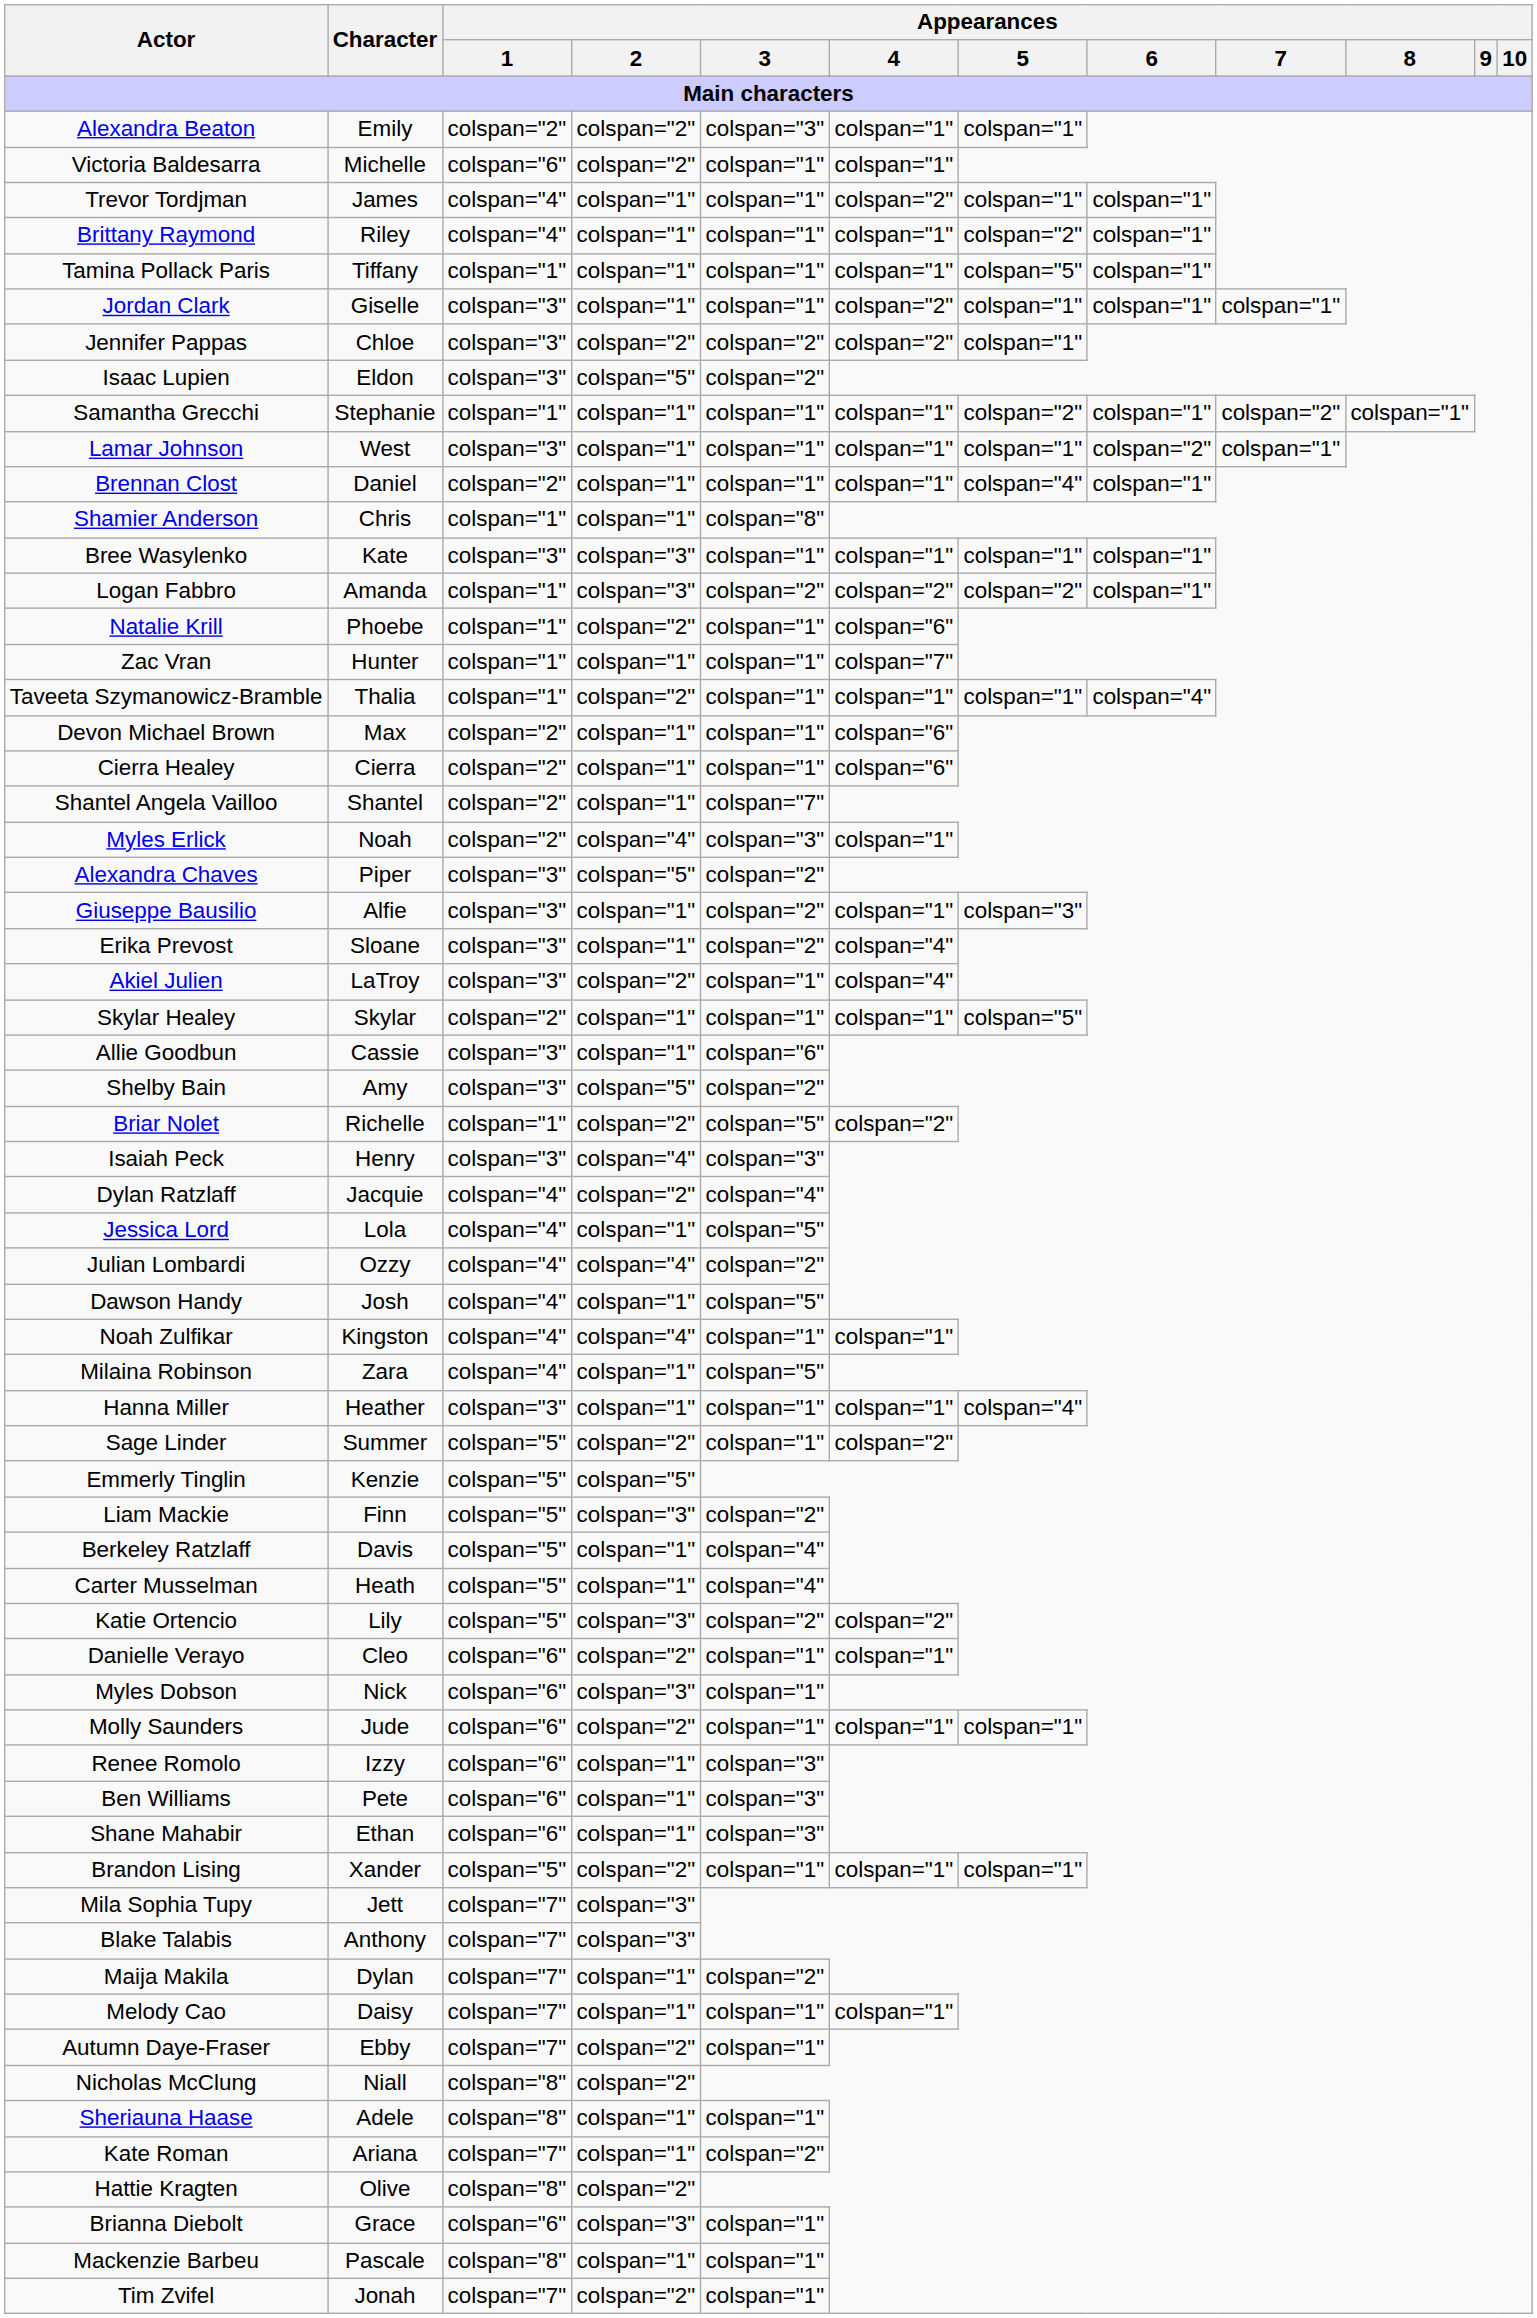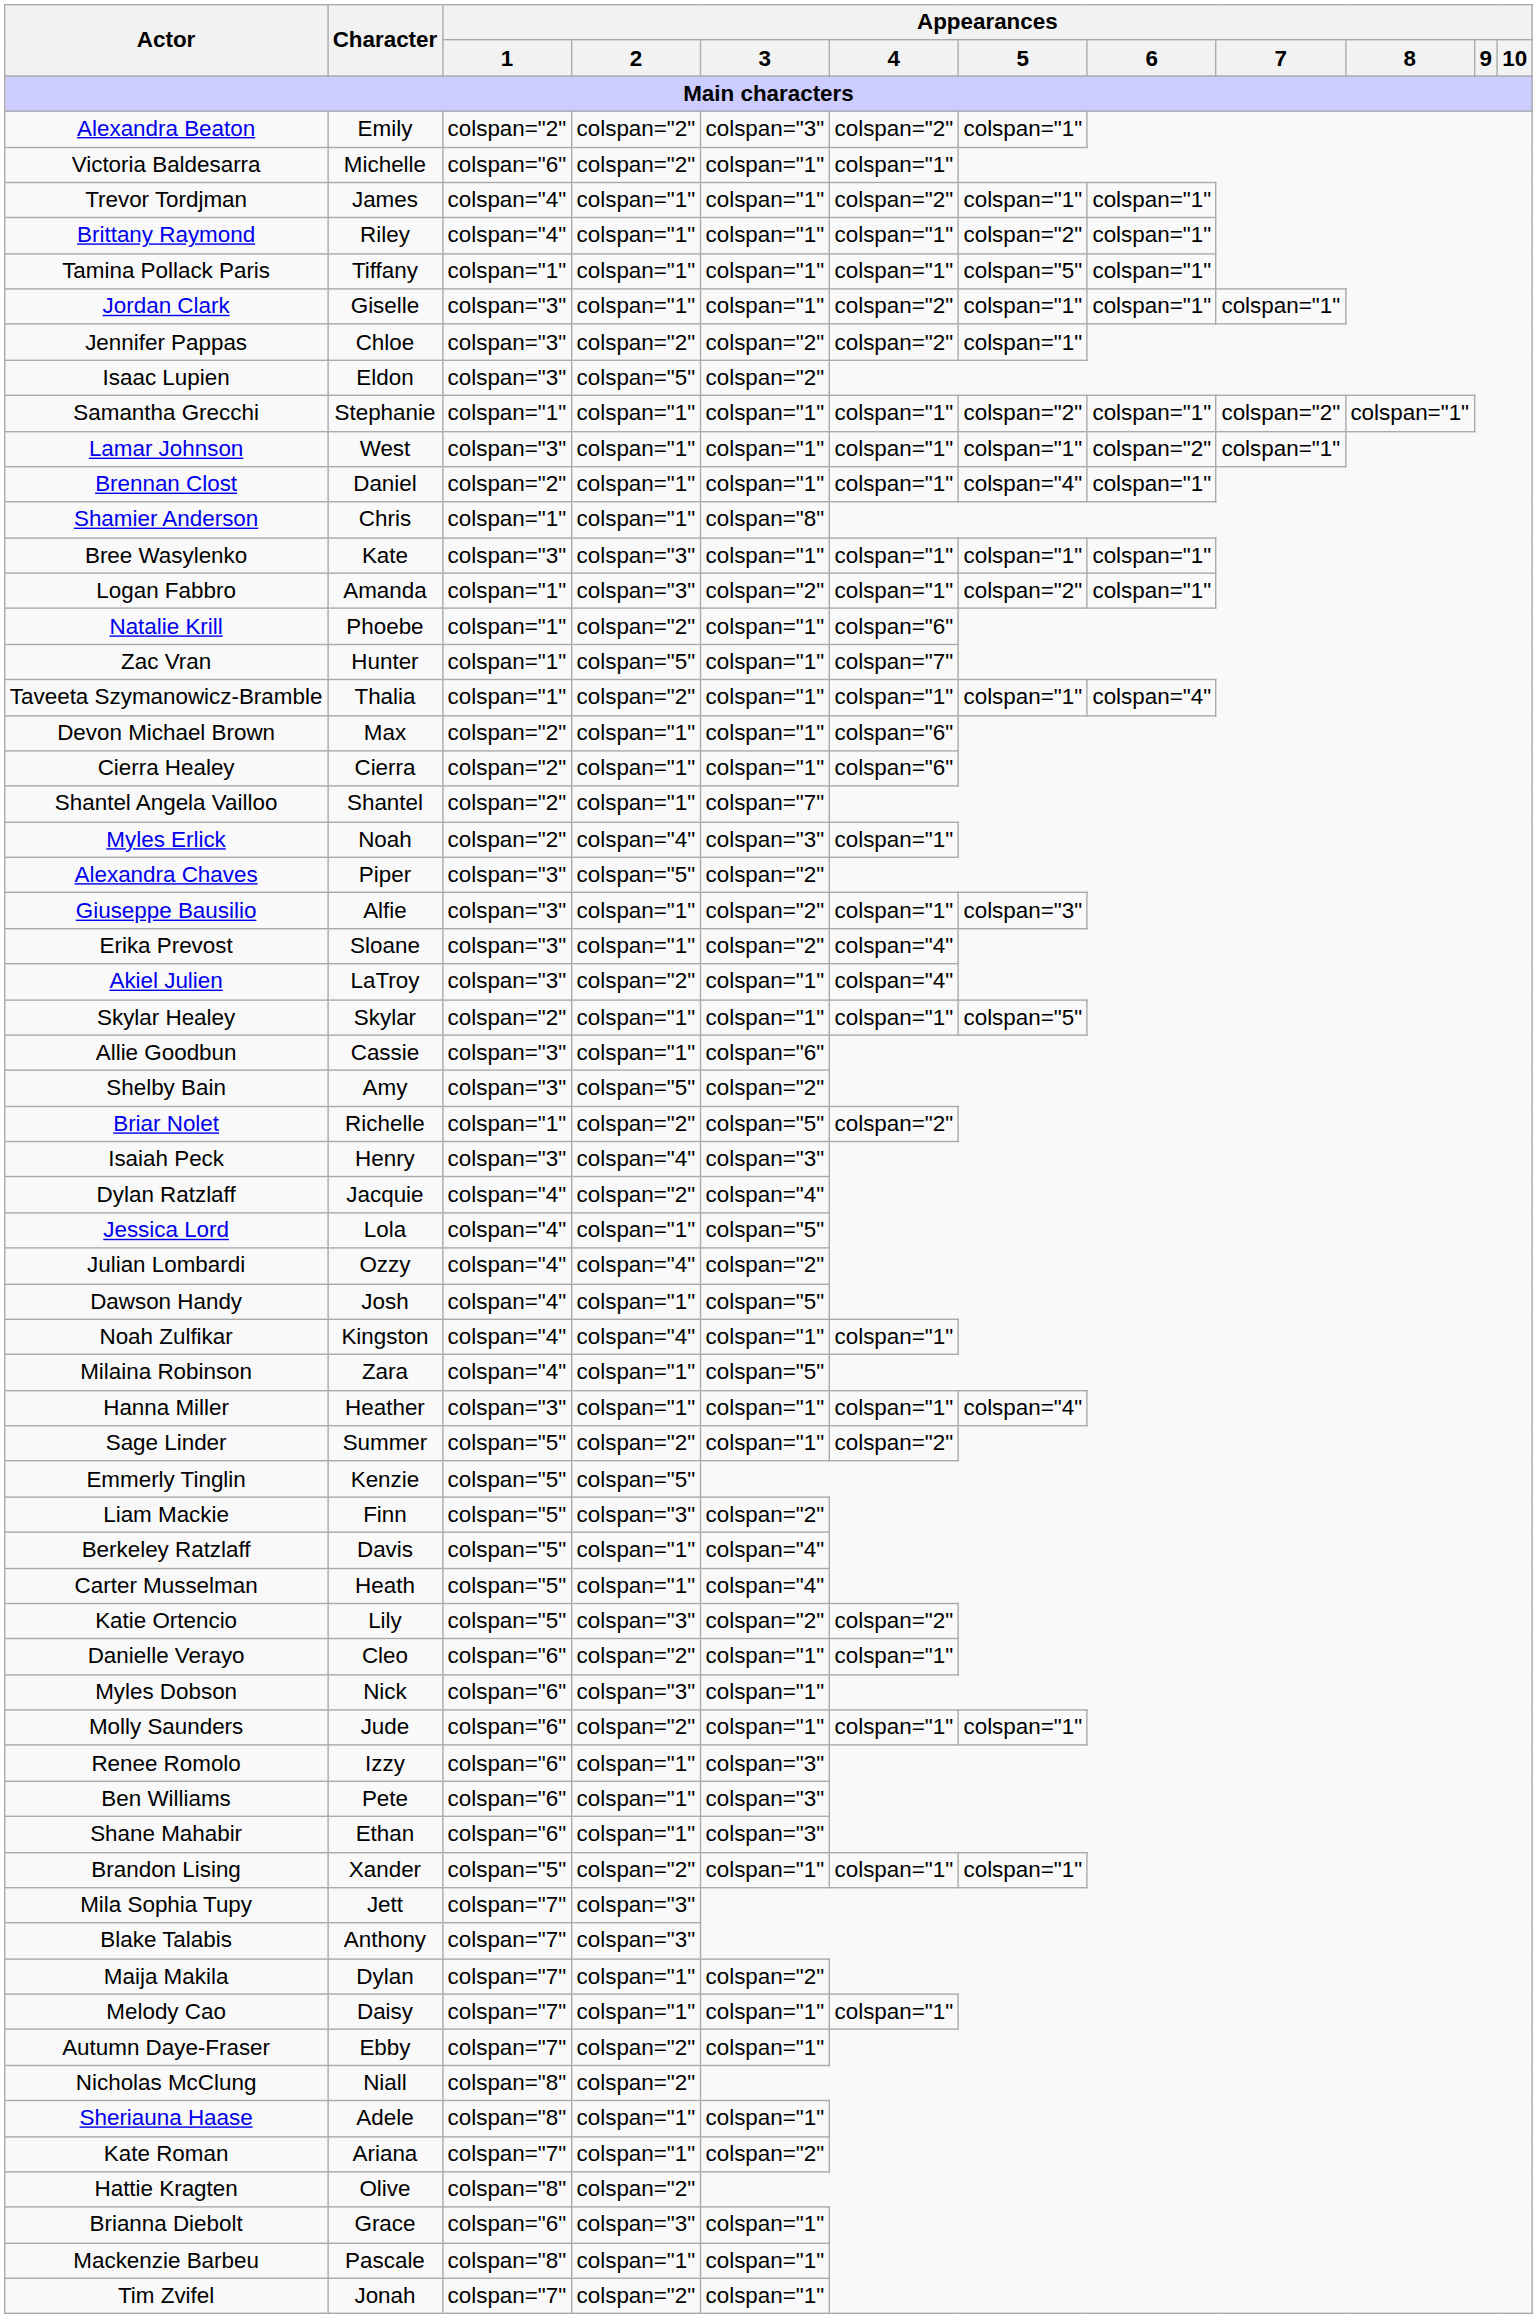(894, 128) colspan="1" -> (894, 128) colspan="2"
(894, 590) colspan="2" -> (894, 590) colspan="1"
(636, 661) colspan="1" -> (636, 661) colspan="5"
